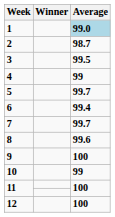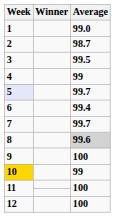(82, 28) lightblue background -> (82, 28) no background
(9, 92) no background -> (9, 92) lavender background
(82, 140) no background -> (82, 140) lightgrey background
(12, 172) no background -> (12, 172) gold background
